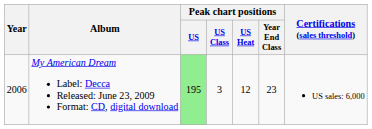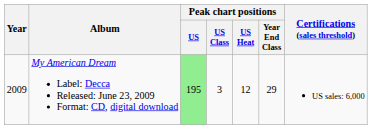(17, 89) 2006 -> (17, 89) 2009
(272, 89) 23 -> (272, 89) 29
